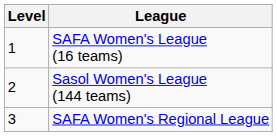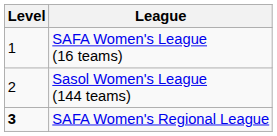(12, 119) normal -> (12, 119) bold
